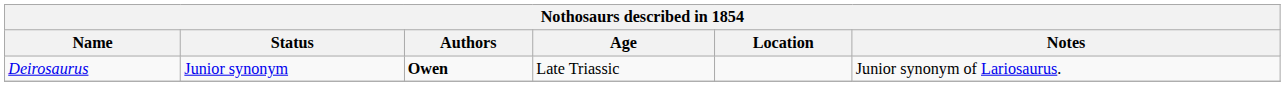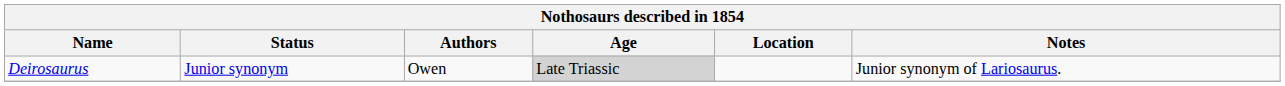(428, 68) bold -> (427, 68) normal
(578, 68) no background -> (578, 68) lightgrey background
